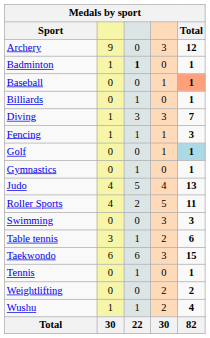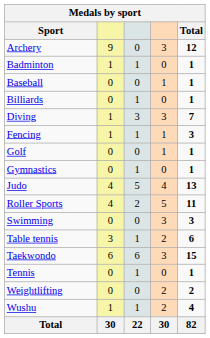(137, 65) bold -> (137, 65) normal
(191, 82) lightsalmon background -> (191, 82) no background
(191, 152) lightblue background -> (191, 152) no background
